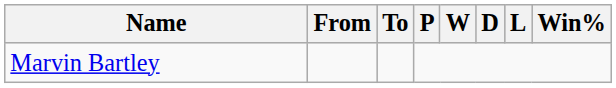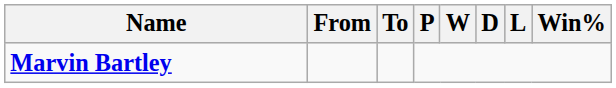(85, 62) normal -> (91, 62) bold
